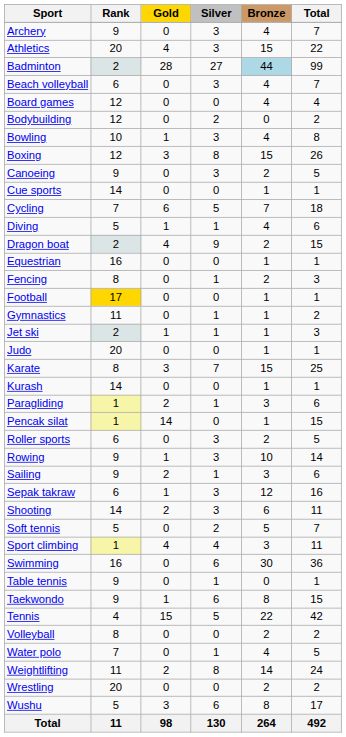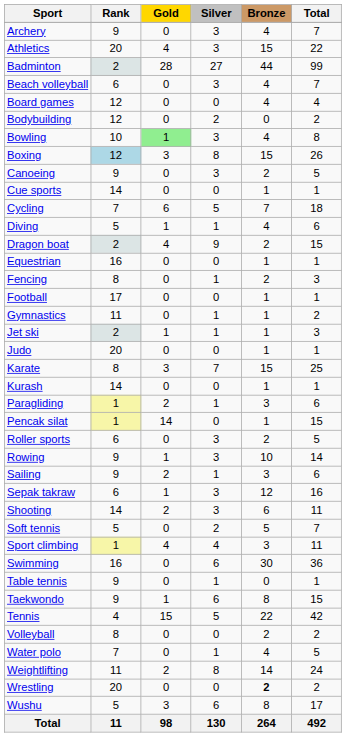(266, 66) lightblue background -> (266, 66) no background
(166, 137) no background -> (166, 137) lightgreen background
(116, 155) no background -> (116, 155) lightblue background
(116, 297) gold background -> (116, 297) no background
(266, 688) normal -> (266, 688) bold
